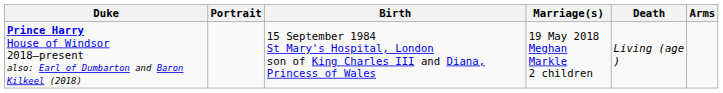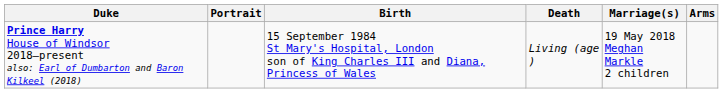columns swapped: (569, 13) <-> (649, 13)
